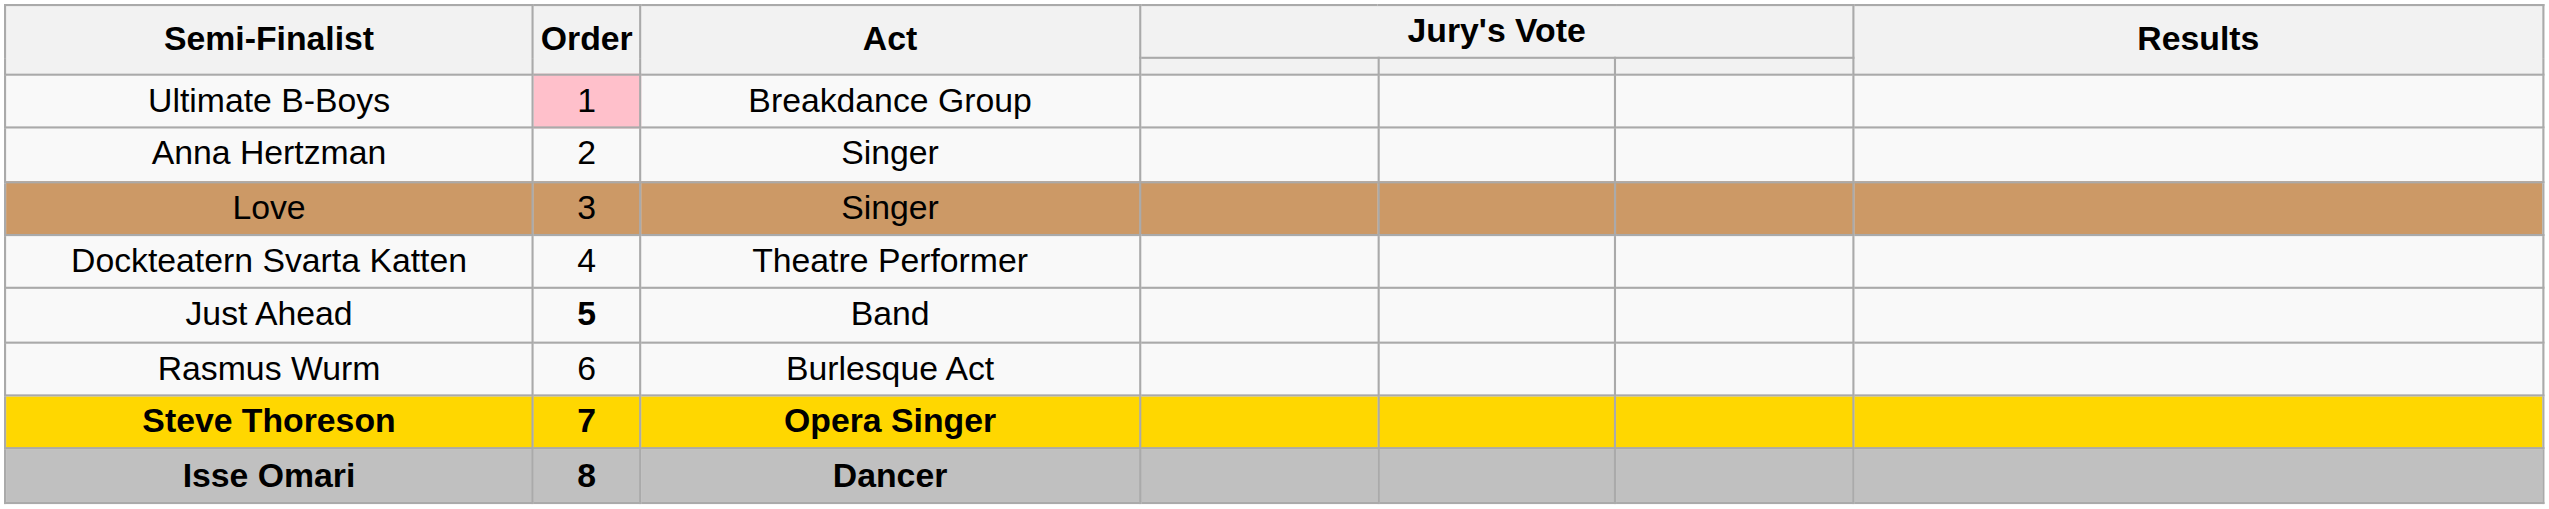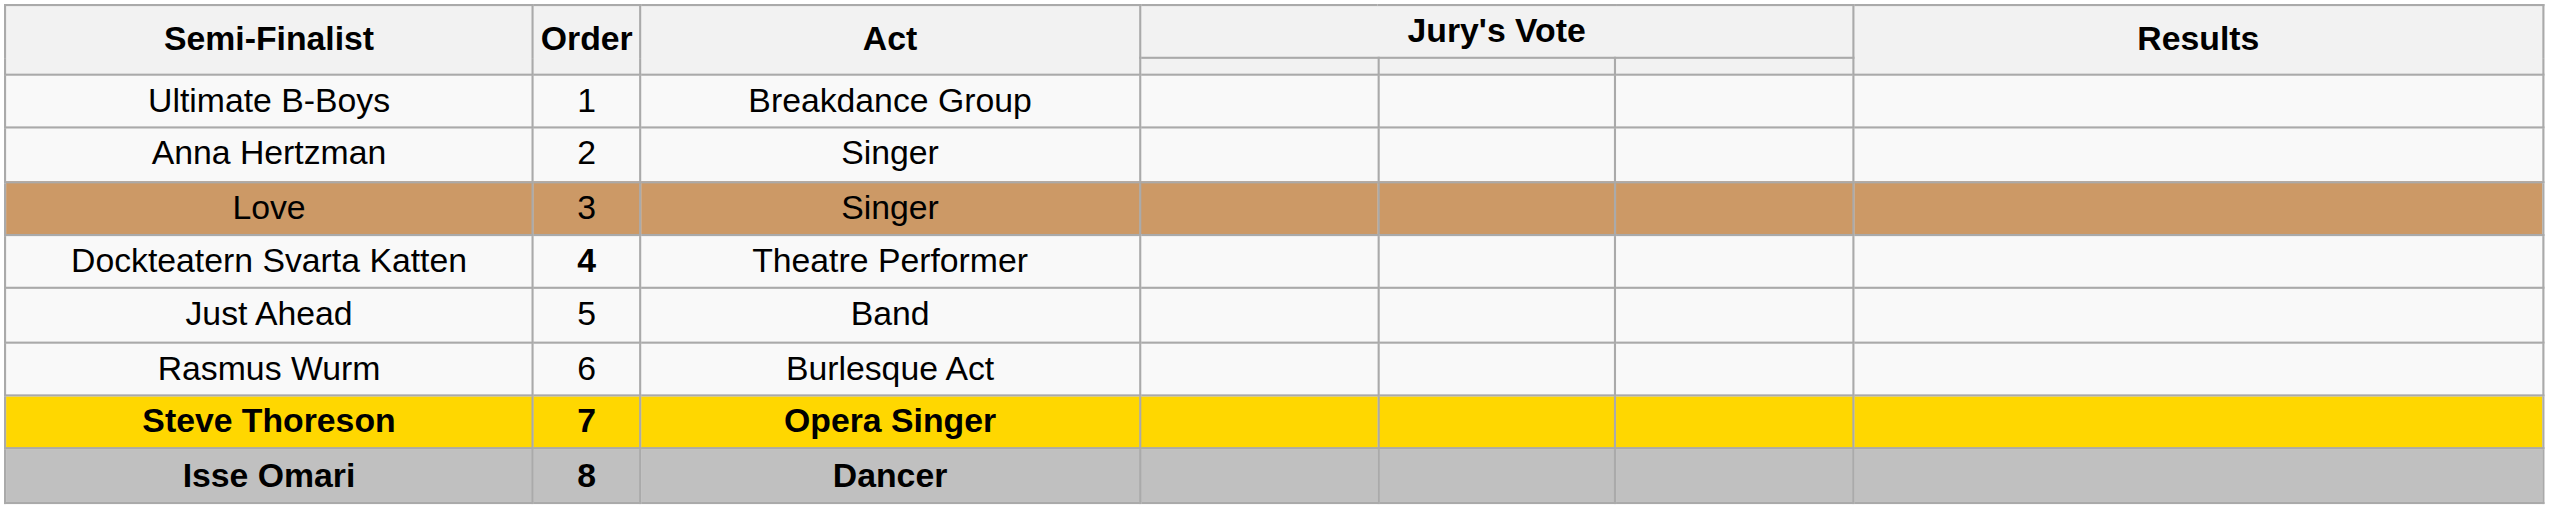(587, 100) pink background -> (587, 100) no background
(587, 260) normal -> (587, 260) bold
(587, 314) bold -> (587, 314) normal
